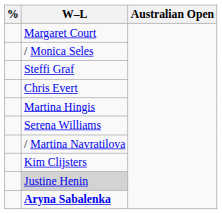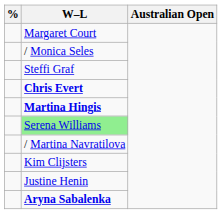(51, 88) normal -> (53, 88) bold
(60, 107) normal -> (63, 107) bold
(63, 125) no background -> (63, 125) lightgreen background
(56, 181) lightgrey background -> (56, 181) no background
